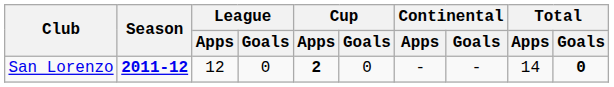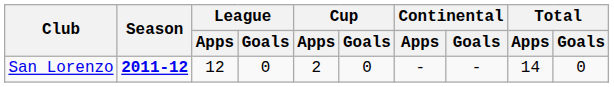(316, 69) bold -> (316, 69) normal
(581, 69) bold -> (581, 69) normal
